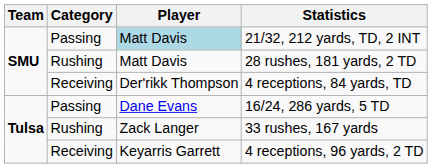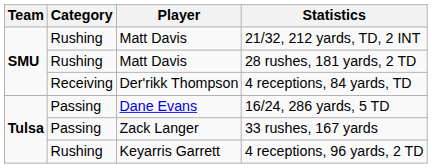(76, 38) Passing -> (77, 38) Rushing
(153, 38) lightblue background -> (153, 38) no background
(77, 128) Rushing -> (76, 128) Passing
(82, 151) Receiving -> (77, 151) Rushing
